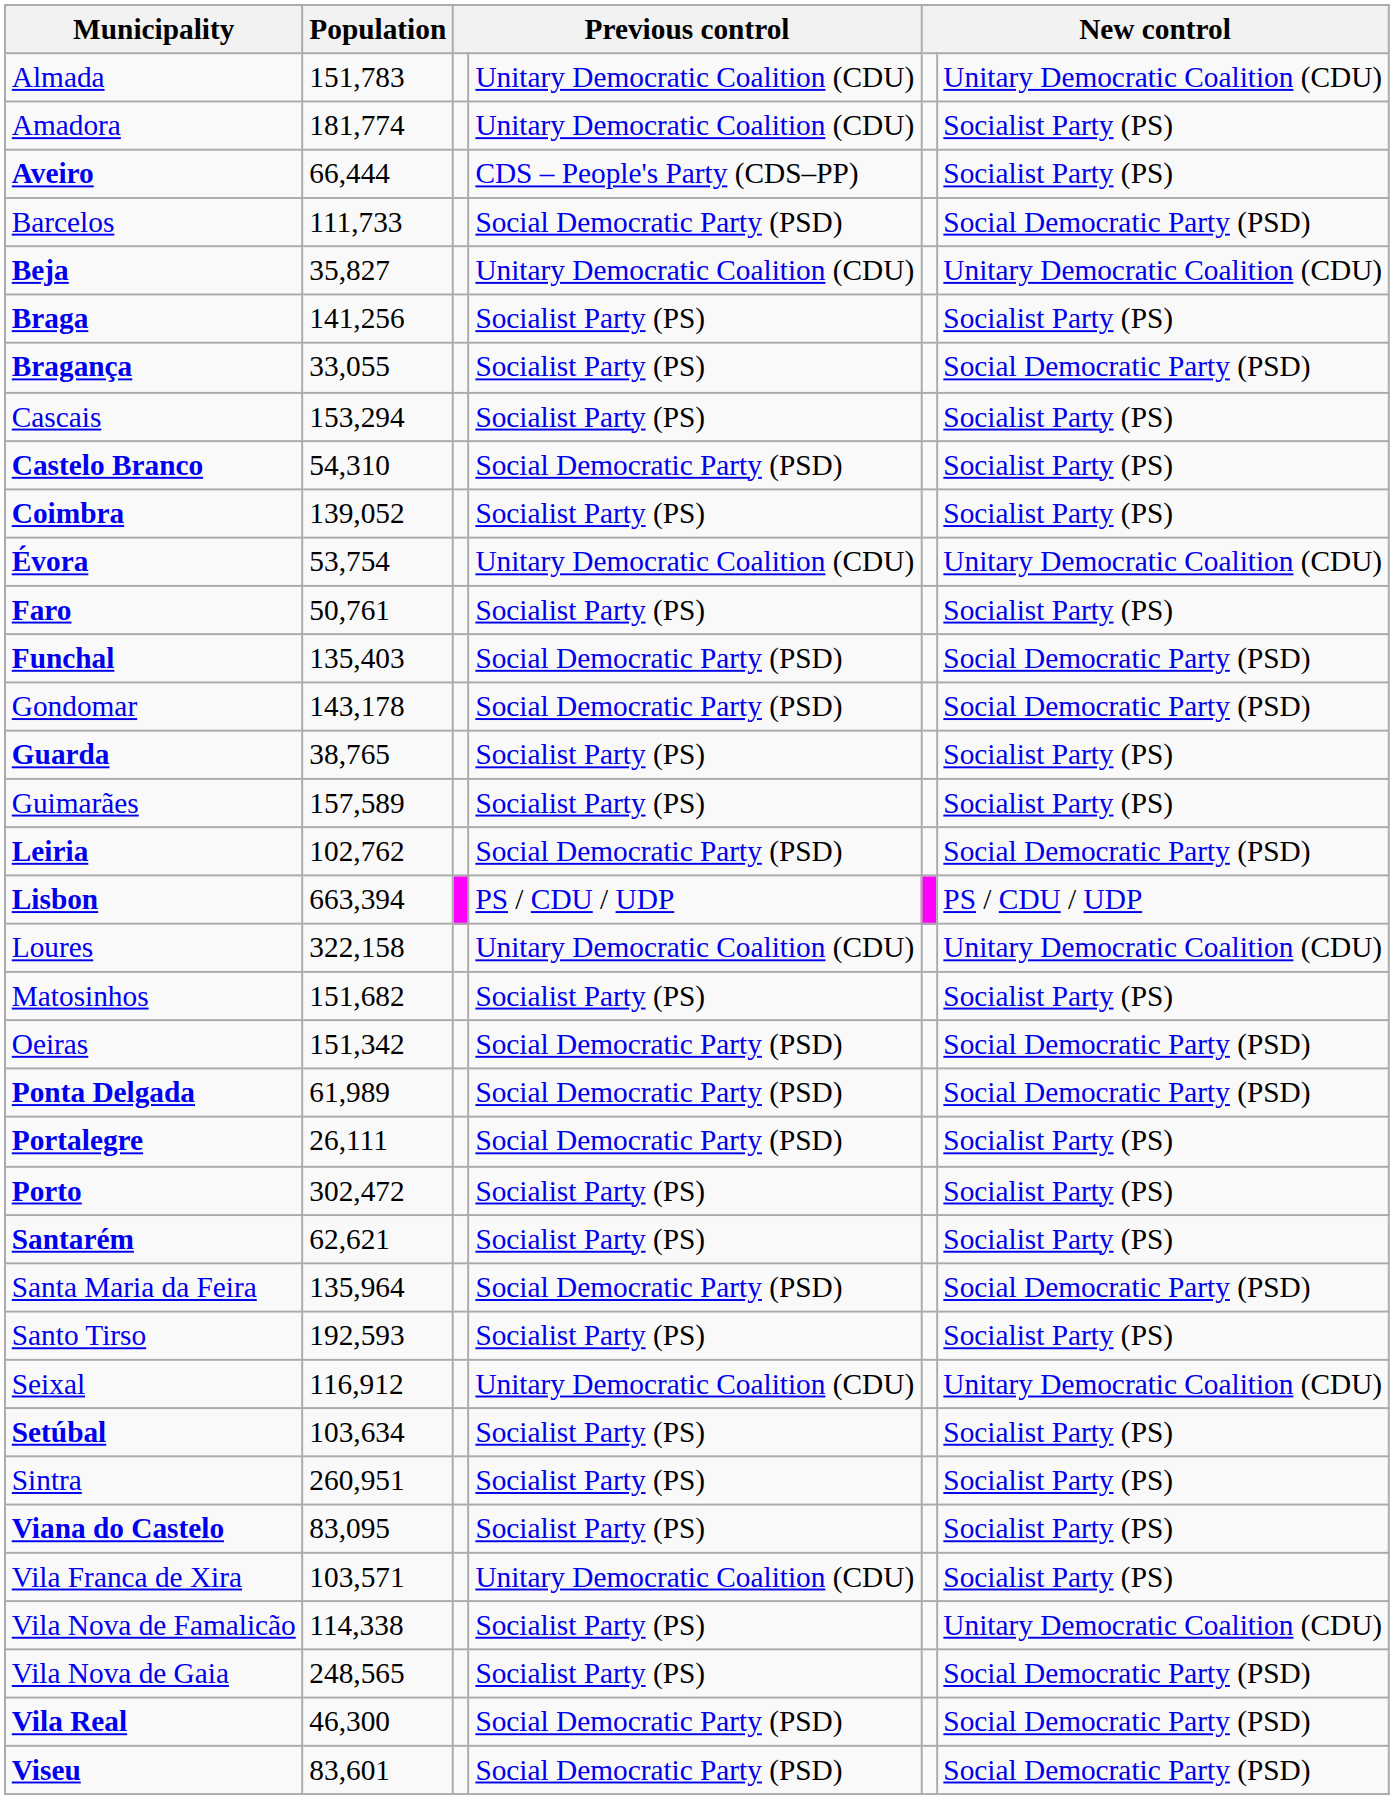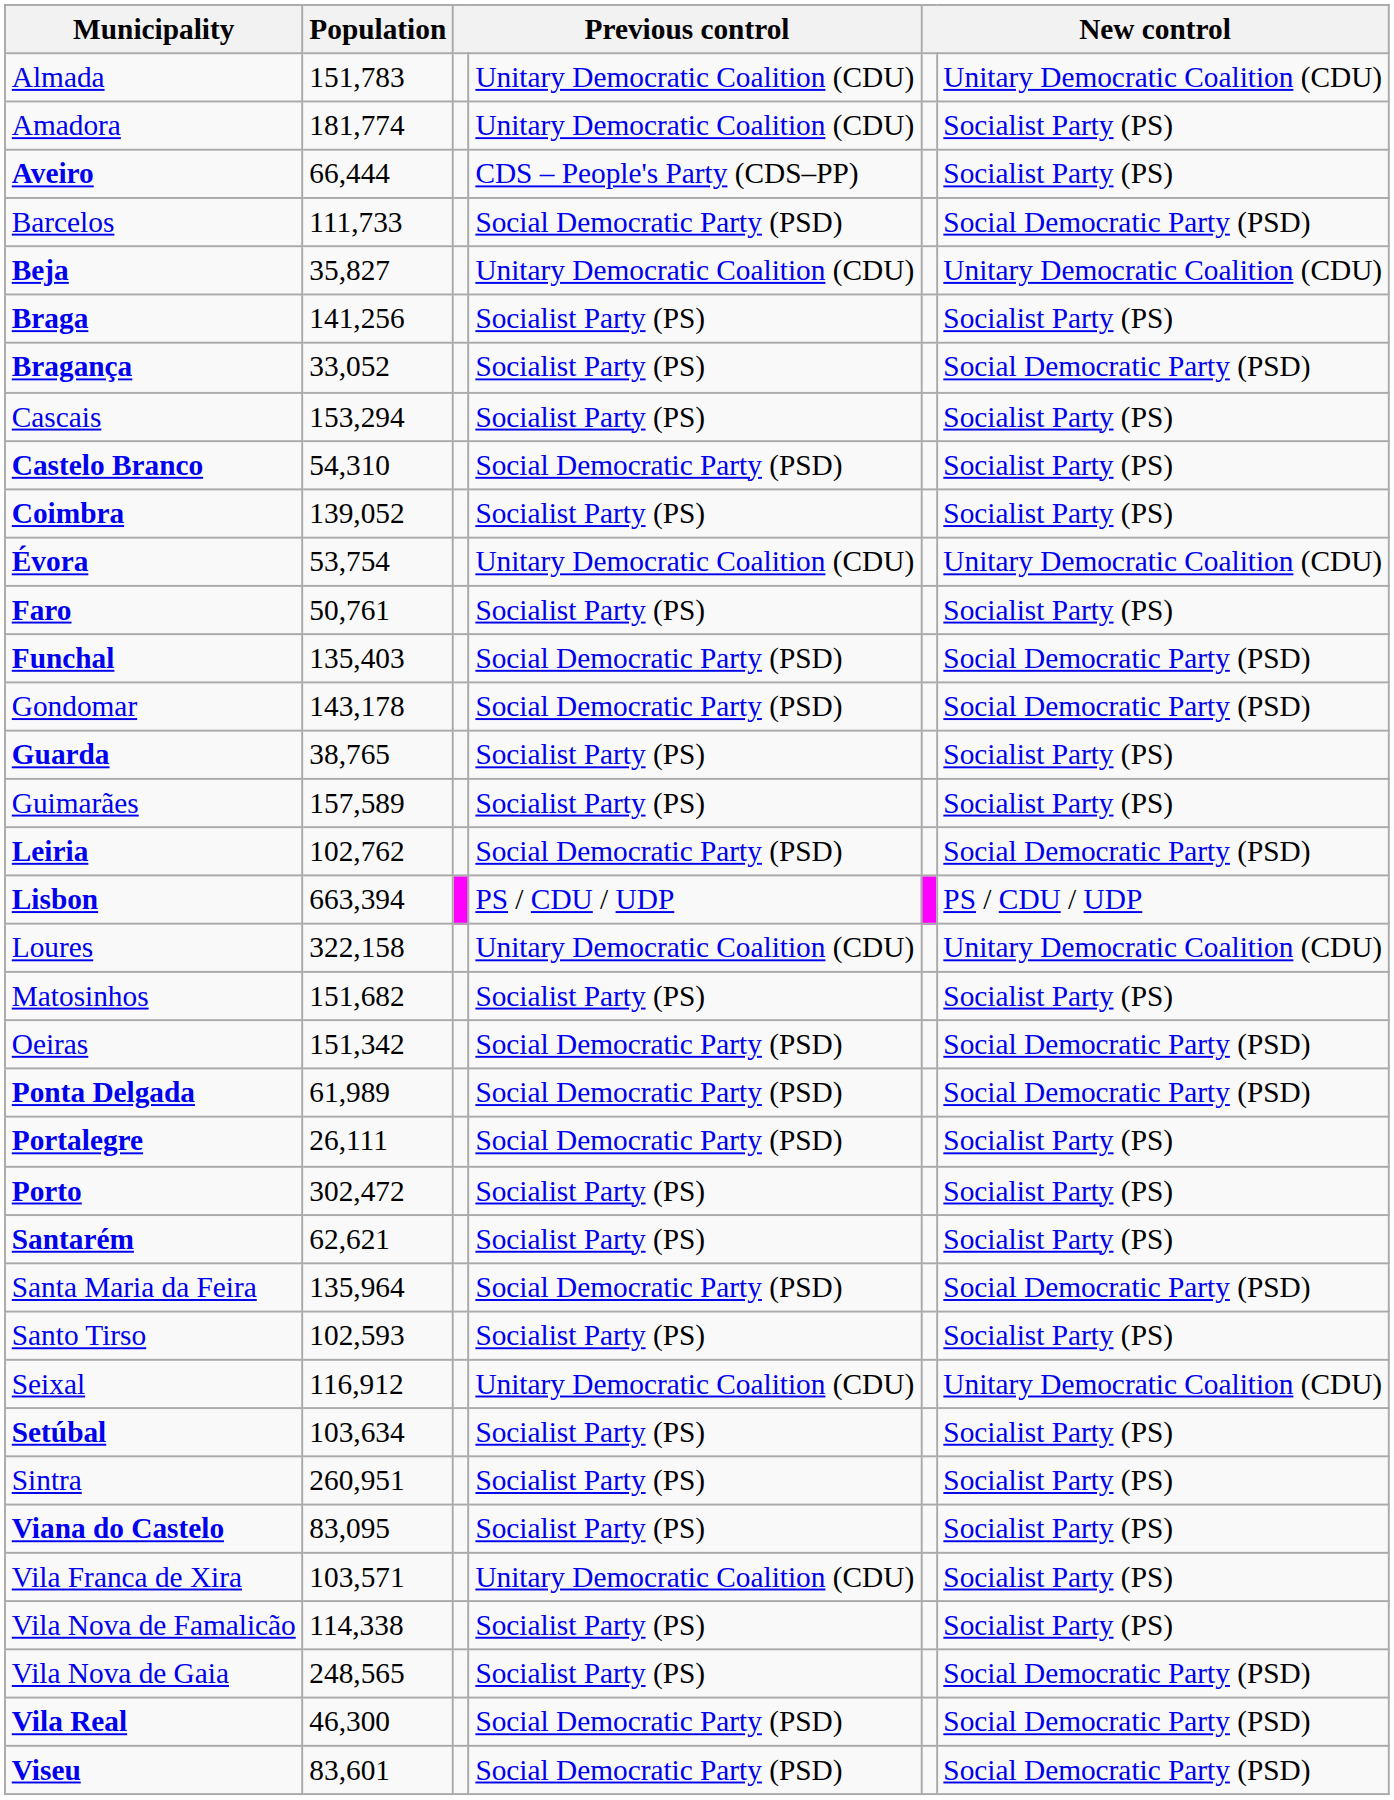(350, 367) 33,055 -> (350, 367) 33,052
(357, 1334) 192,593 -> (357, 1334) 102,593
(1163, 1625) Unitary Democratic Coalition (CDU) -> (1058, 1625) Socialist Party (PS)
